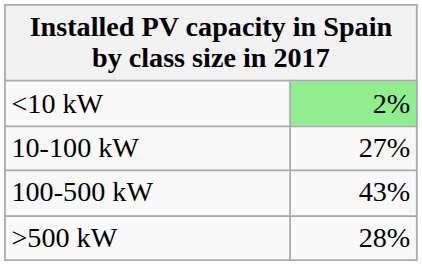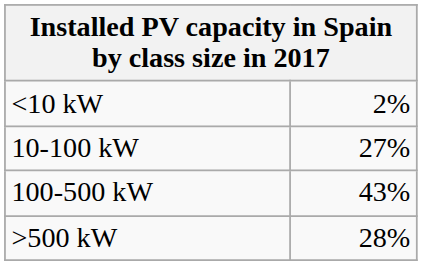(392, 103) lightgreen background -> (392, 103) no background
